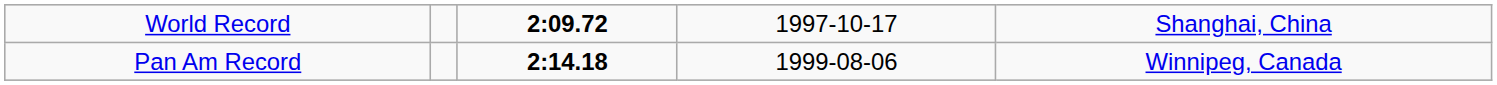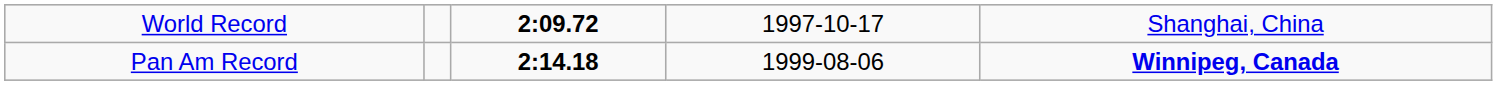(1244, 62) normal -> (1236, 62) bold
